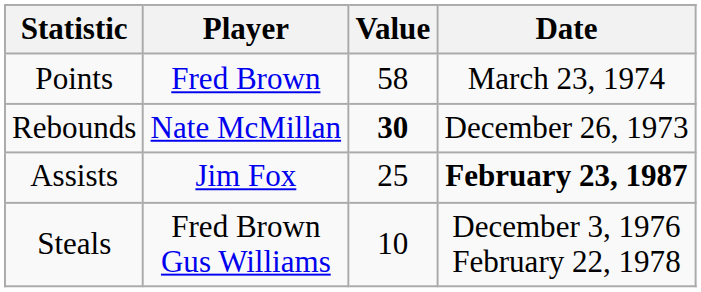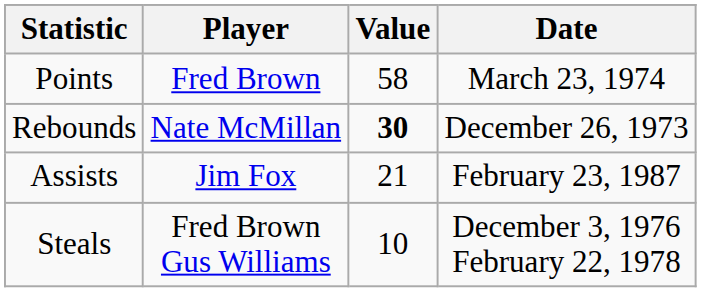(393, 176) 25 -> (393, 176) 21
(566, 176) bold -> (566, 176) normal
